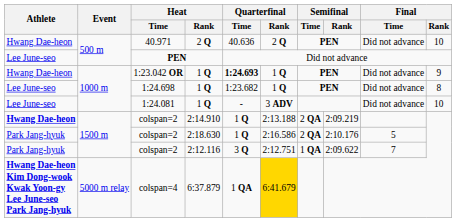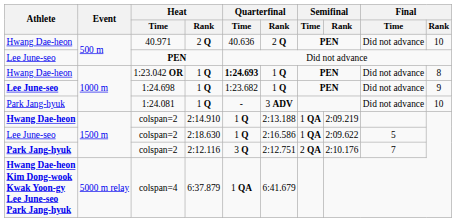(439, 73) 9 -> (439, 73) 8
(31, 88) normal -> (32, 88) bold
(439, 88) 8 -> (439, 88) 9
(31, 104) Lee June-seo -> (36, 104) Park Jang-hyuk
(311, 119) 2 QA -> (311, 119) 1 QA
(36, 135) Park Jang-hyuk -> (31, 135) Lee June-seo
(311, 135) 2 QA -> (311, 135) 1 QA
(342, 135) 2:10.176 -> (342, 135) 2:09.622
(36, 150) normal -> (39, 150) bold
(311, 150) 1 QA -> (311, 150) 2 QA
(342, 150) 2:09.622 -> (342, 150) 2:10.176
(279, 188) gold background -> (279, 188) no background
